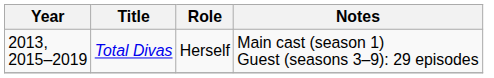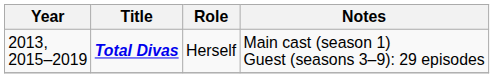(134, 51) normal -> (137, 51) bold
